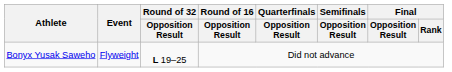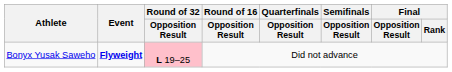(119, 55) normal -> (121, 55) bold
(170, 60) no background -> (173, 60) pink background
